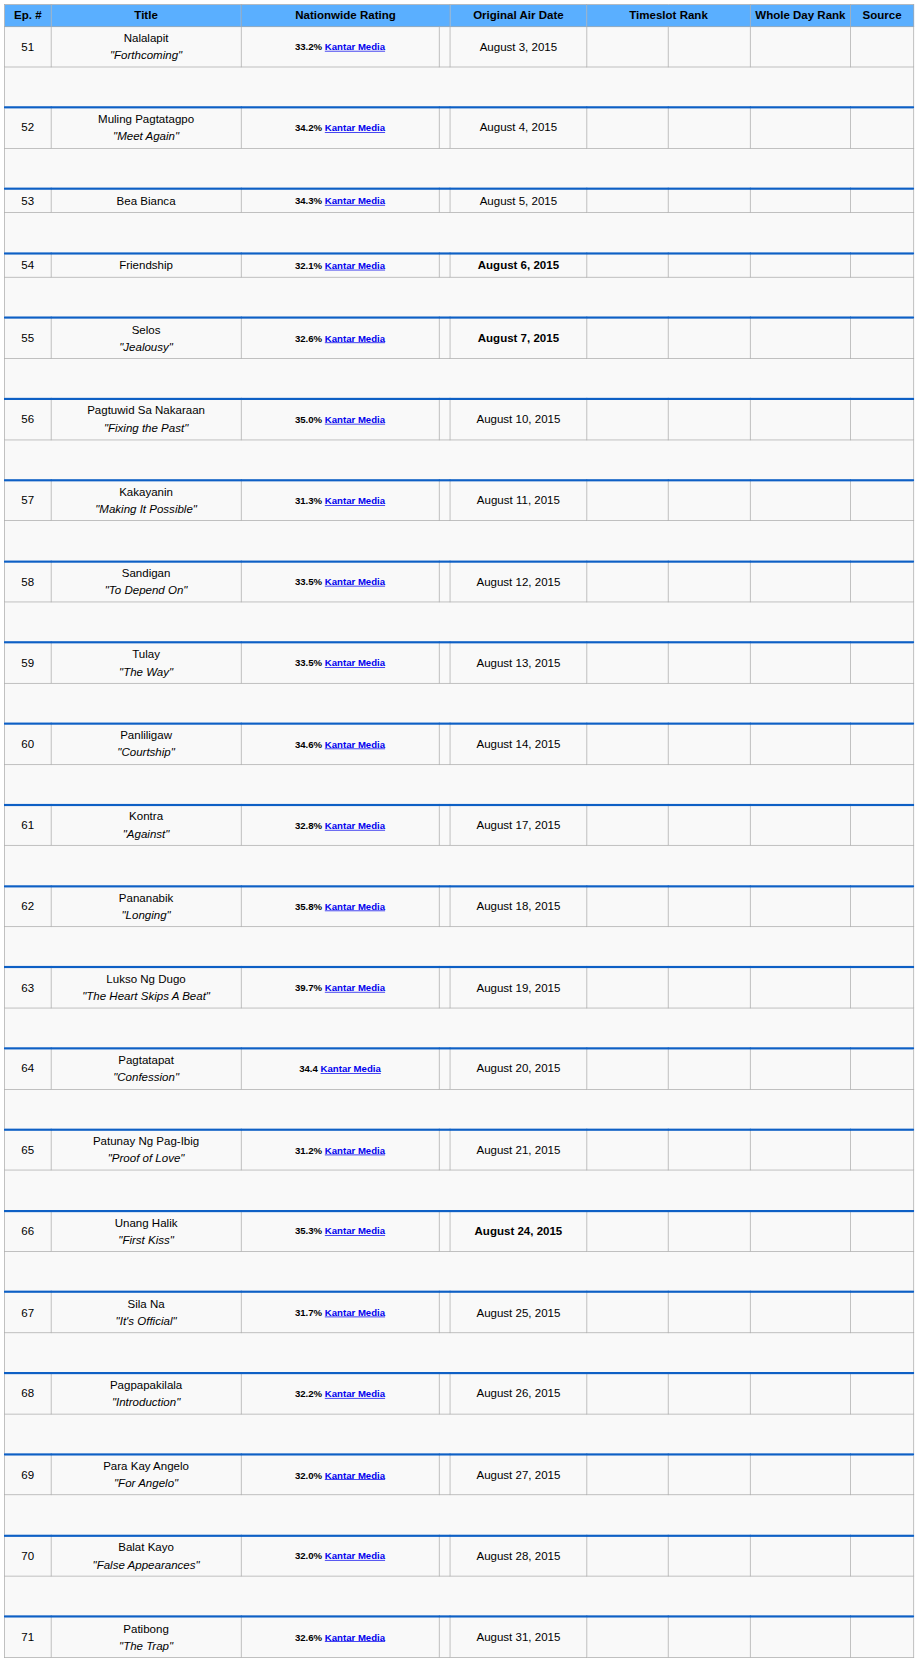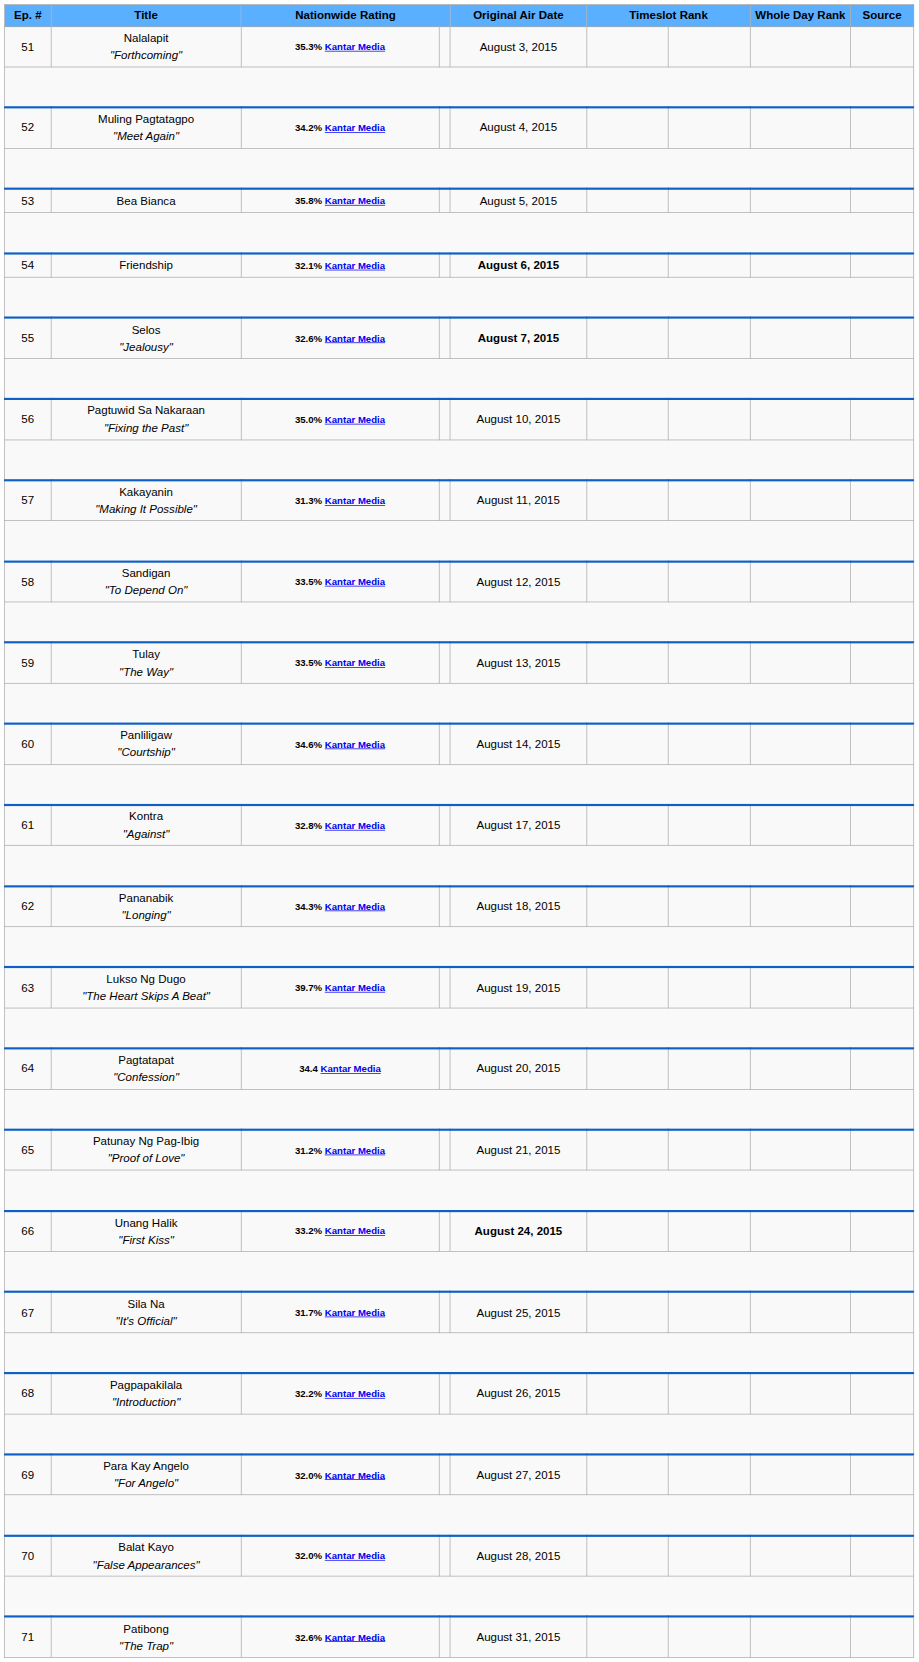(340, 47) 33.2% Kantar Media -> (340, 47) 35.3% Kantar Media
(340, 201) 34.3% Kantar Media -> (340, 201) 35.8% Kantar Media
(340, 907) 35.8% Kantar Media -> (340, 907) 34.3% Kantar Media
(340, 1231) 35.3% Kantar Media -> (340, 1231) 33.2% Kantar Media
